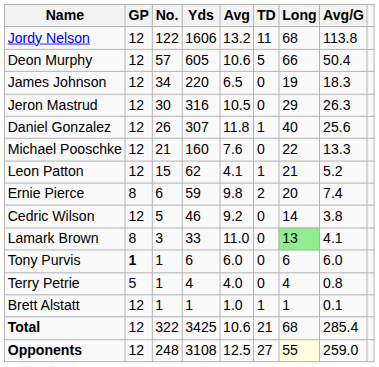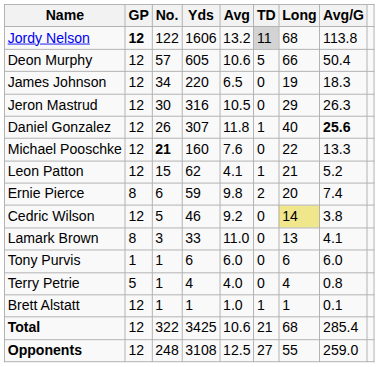(136, 37) normal -> (136, 37) bold
(264, 37) no background -> (264, 37) lightgrey background
(337, 127) normal -> (337, 127) bold
(163, 149) normal -> (163, 149) bold
(290, 216) no background -> (290, 216) khaki background
(290, 238) lightgreen background -> (290, 238) no background
(132, 261) bold -> (132, 261) normal
(290, 350) lightyellow background -> (290, 350) no background
